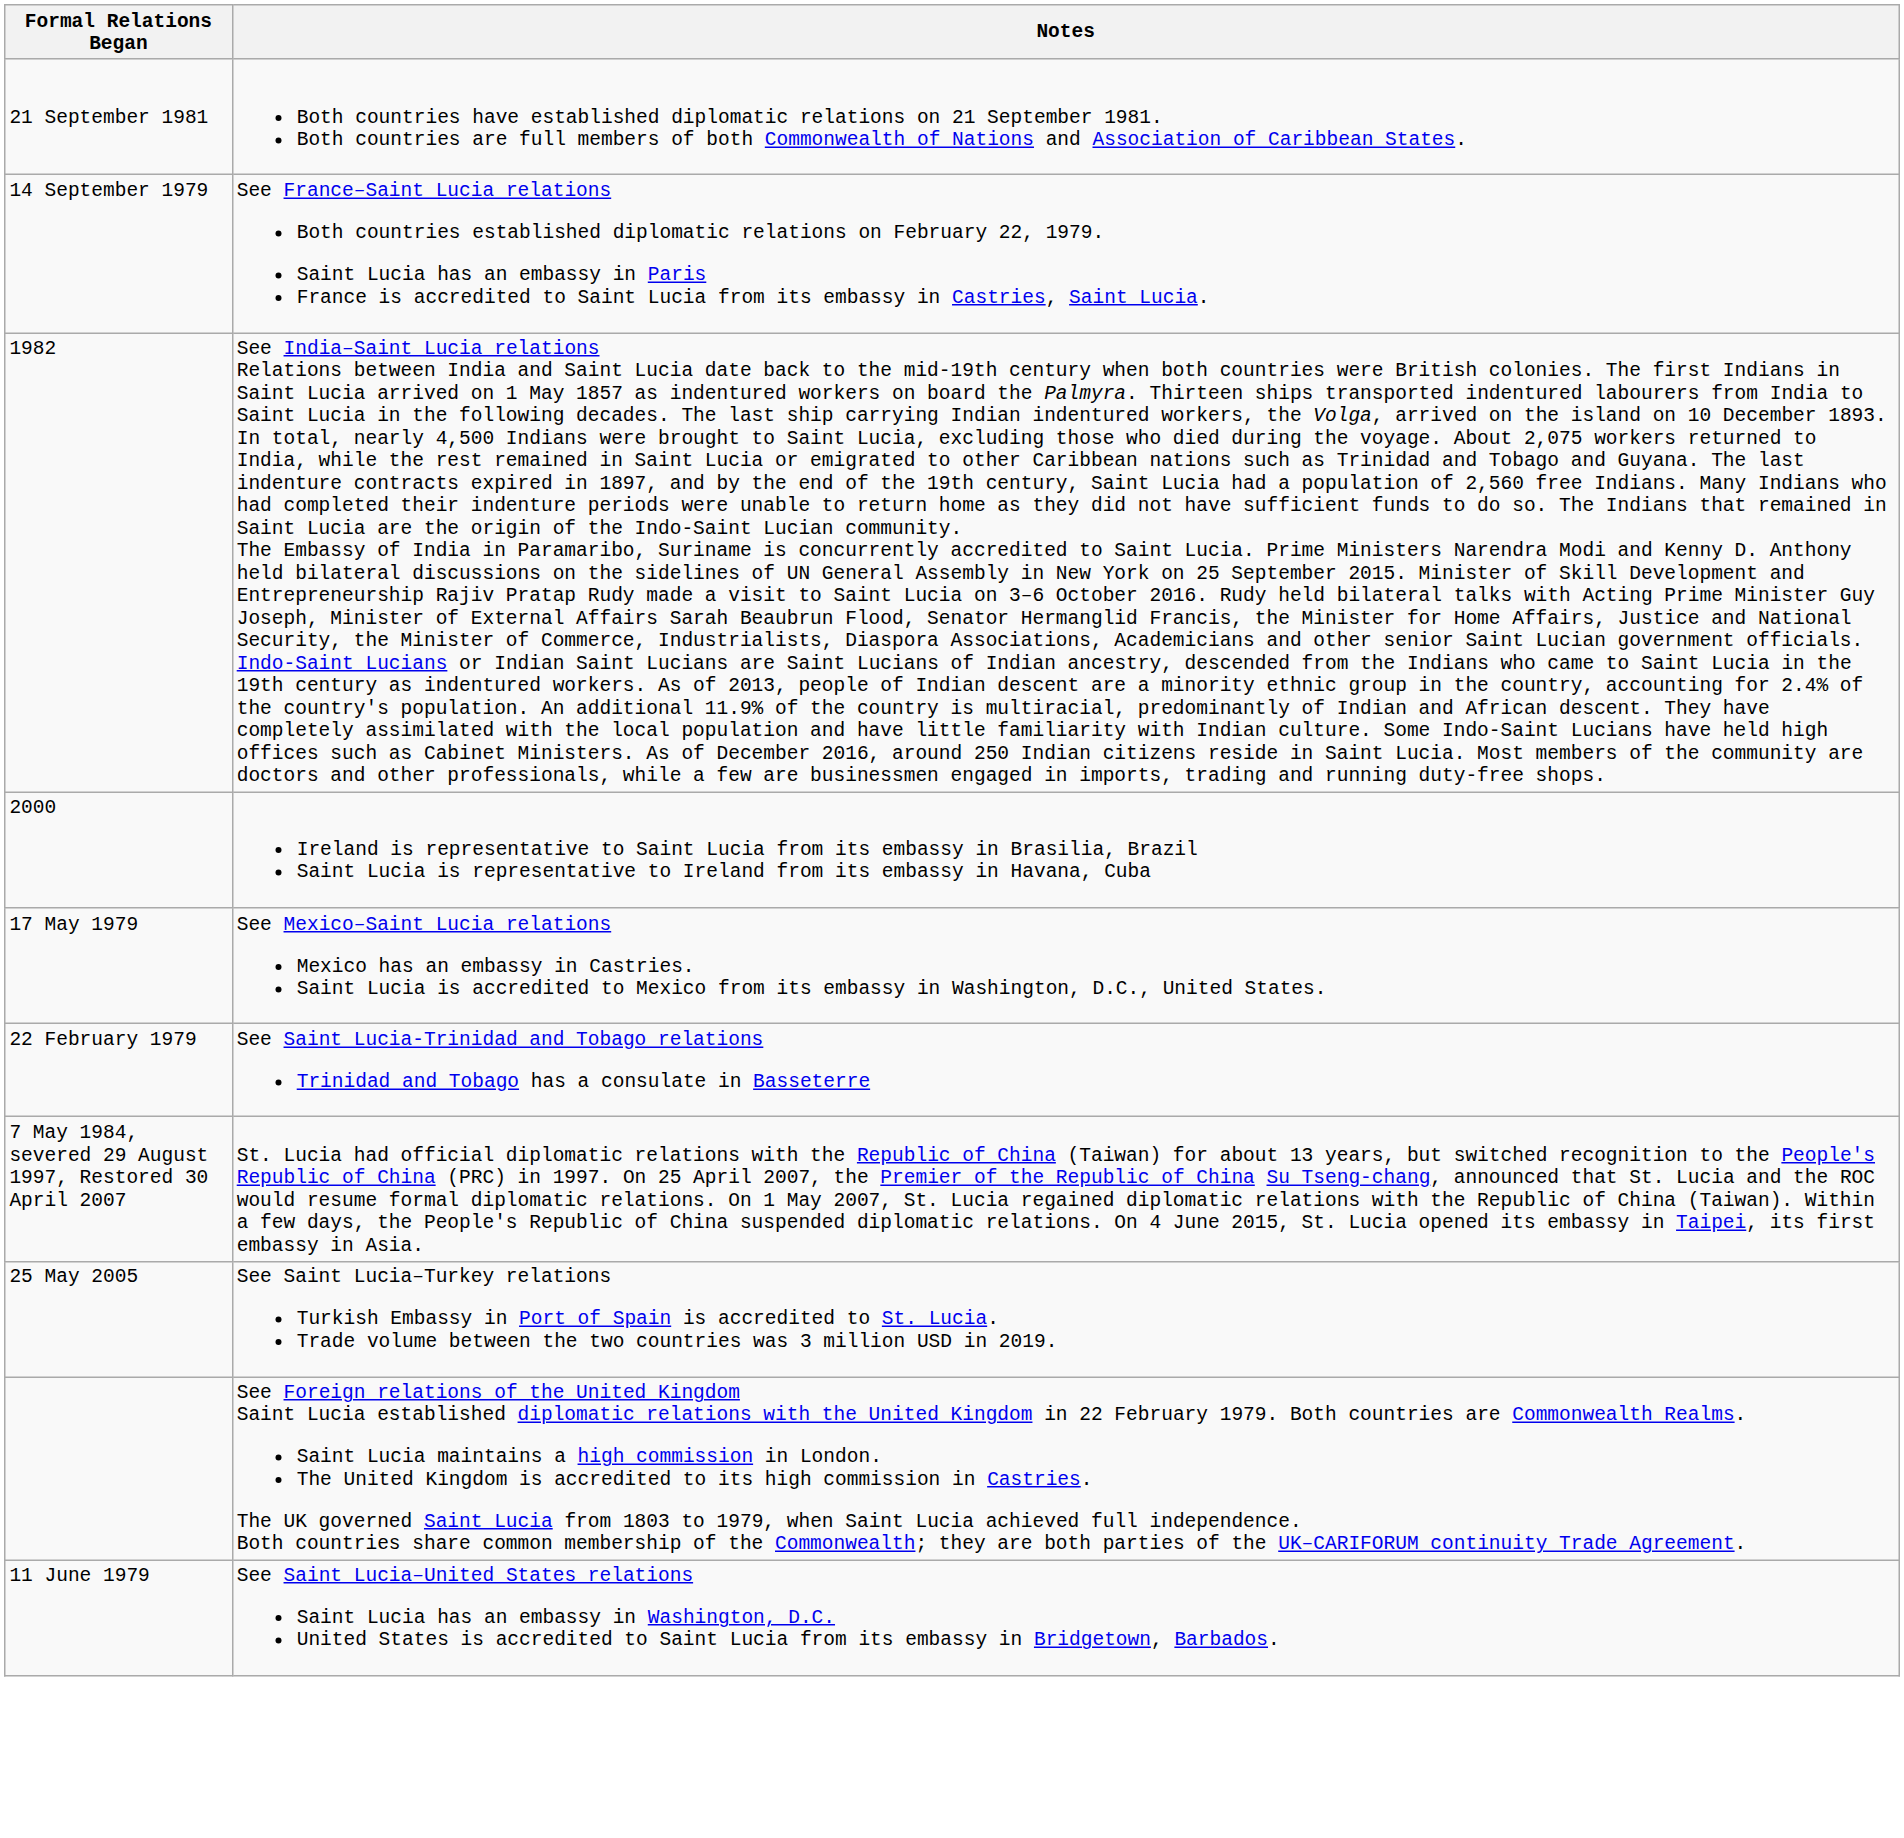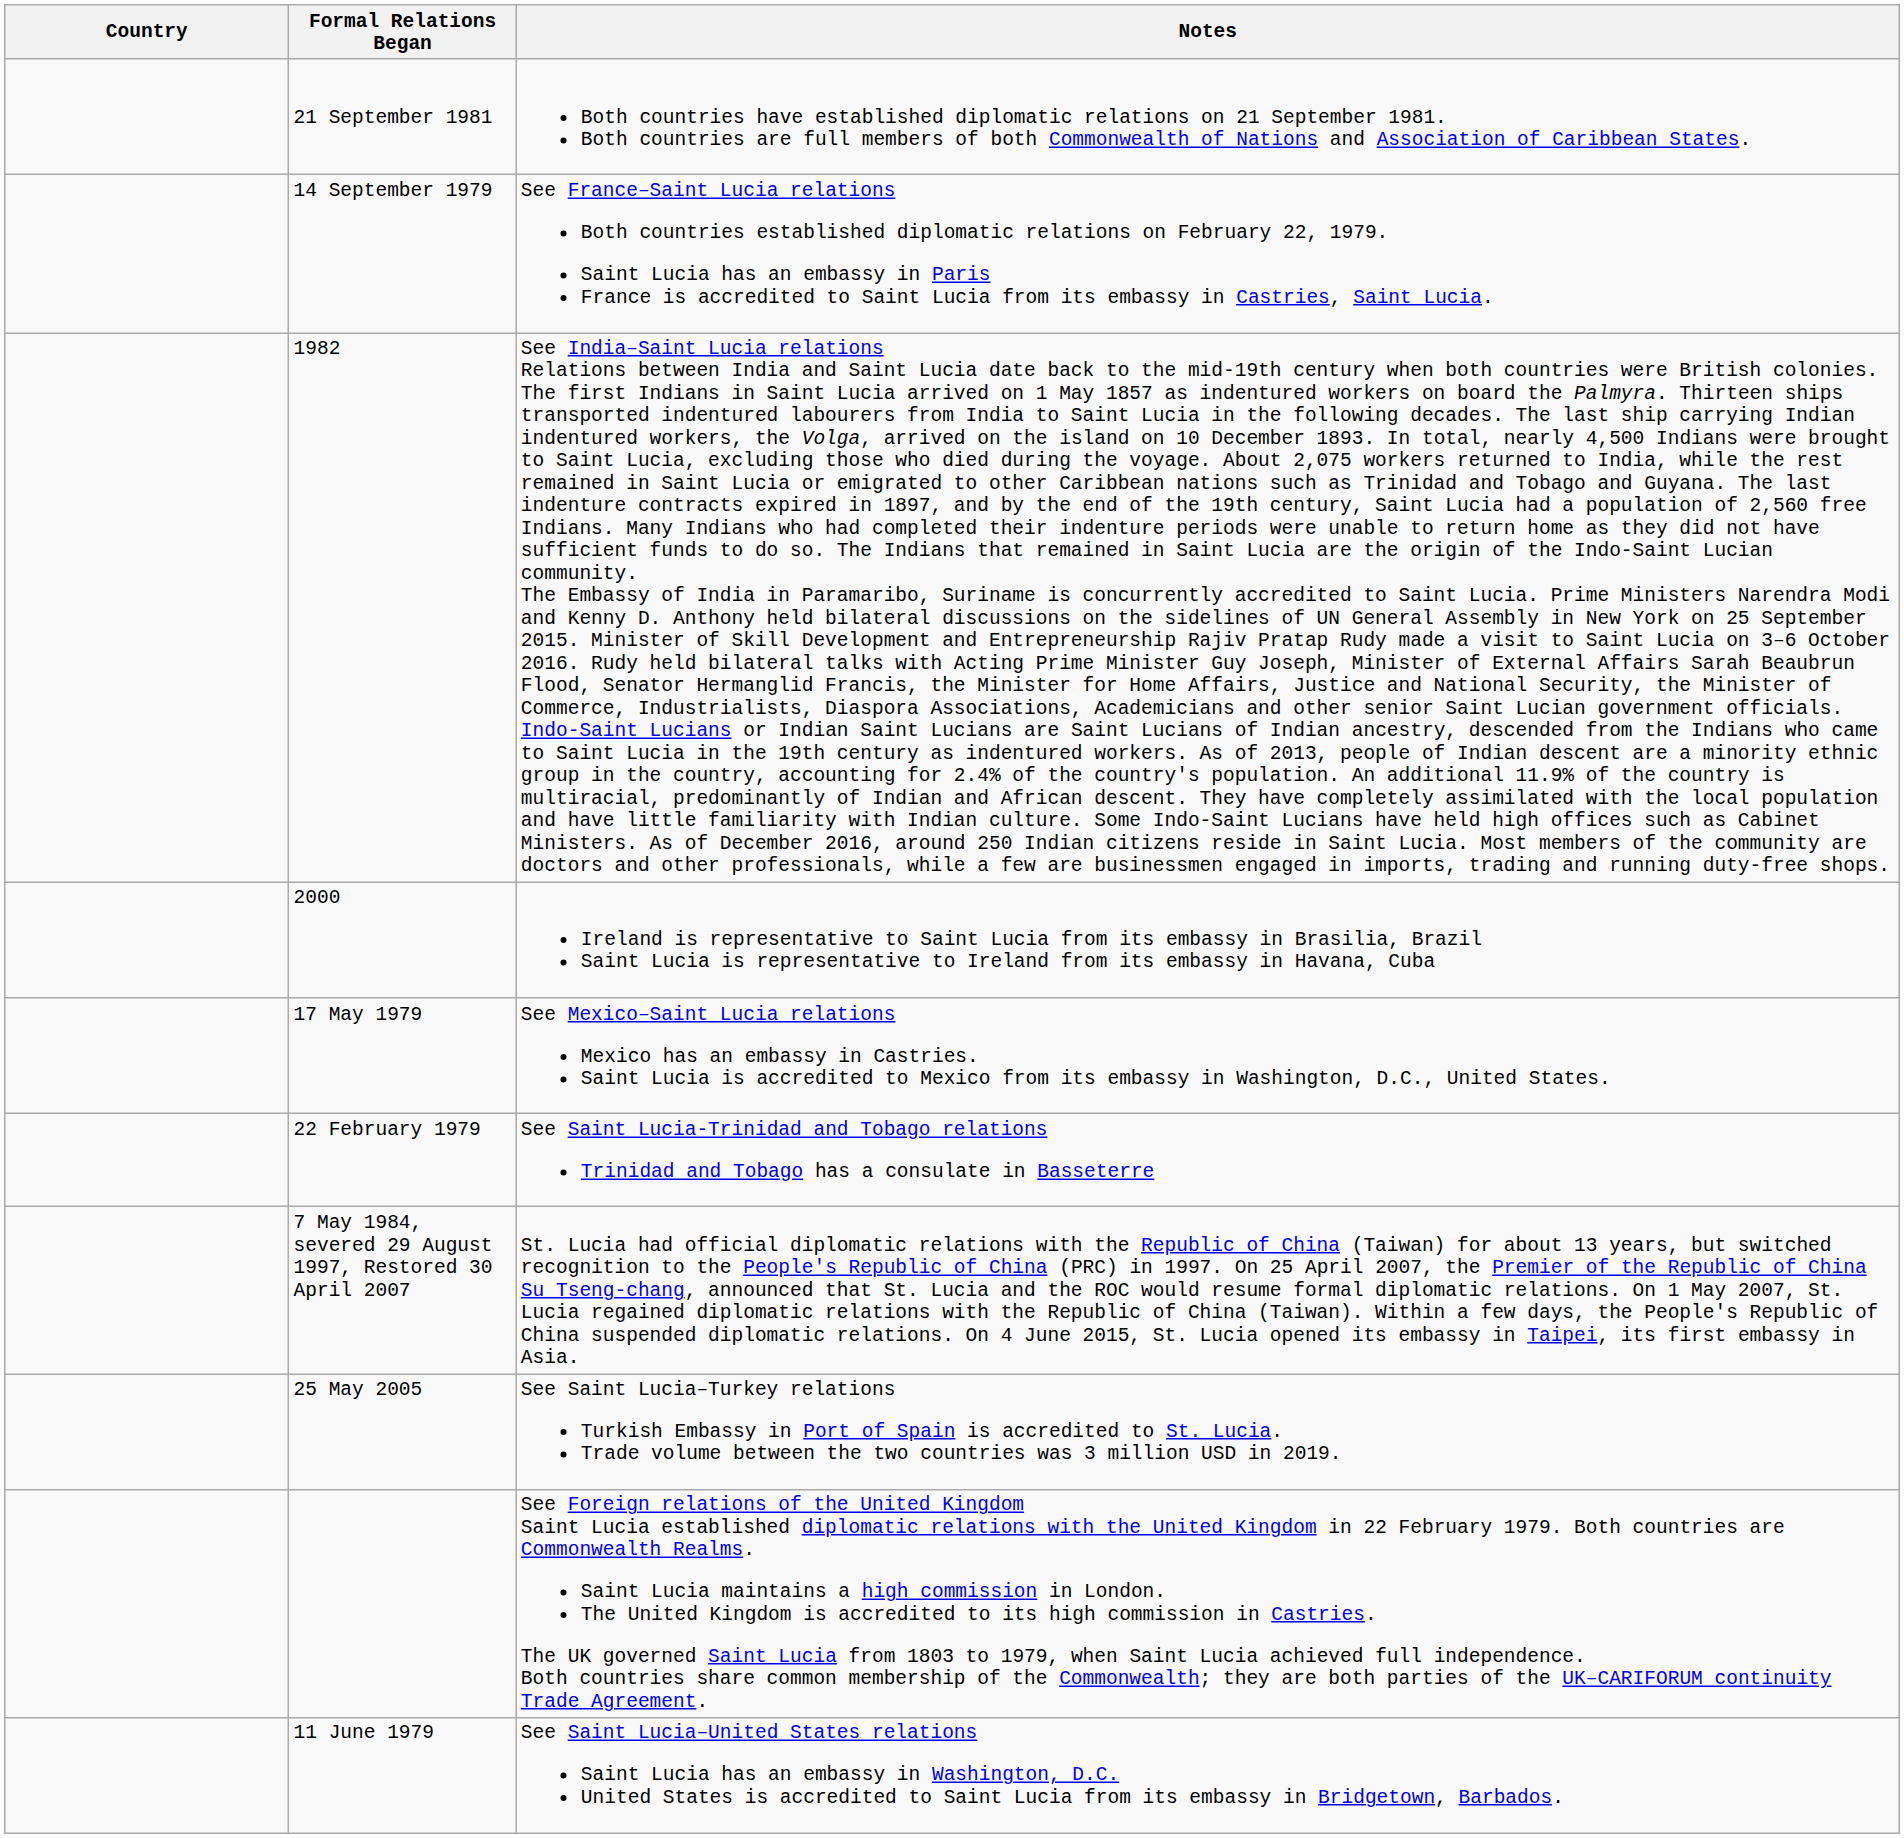+ column: (147, 32)
